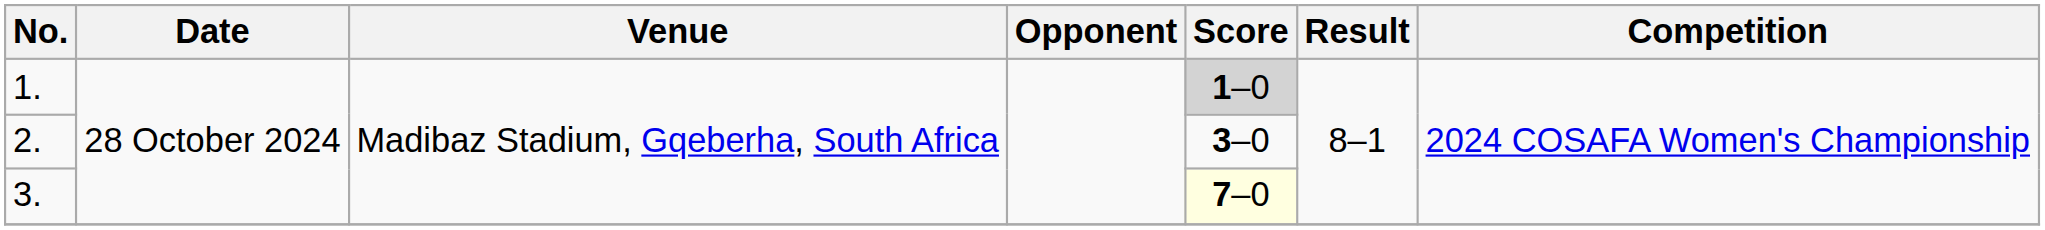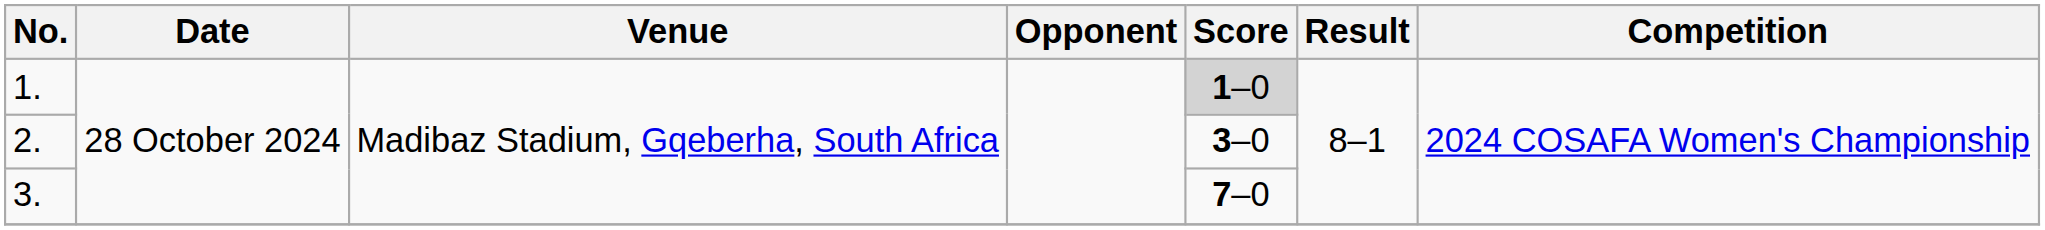(1241, 195) lightyellow background -> (1241, 195) no background
